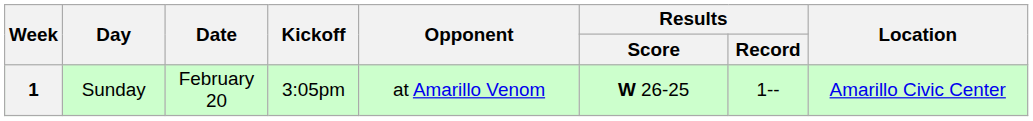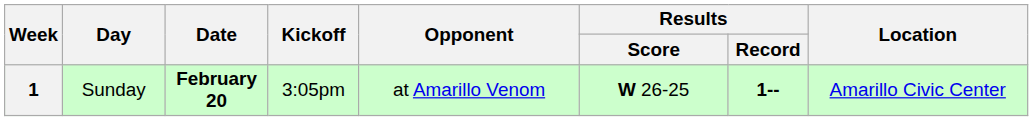(217, 89) normal -> (217, 89) bold
(768, 89) normal -> (768, 89) bold
